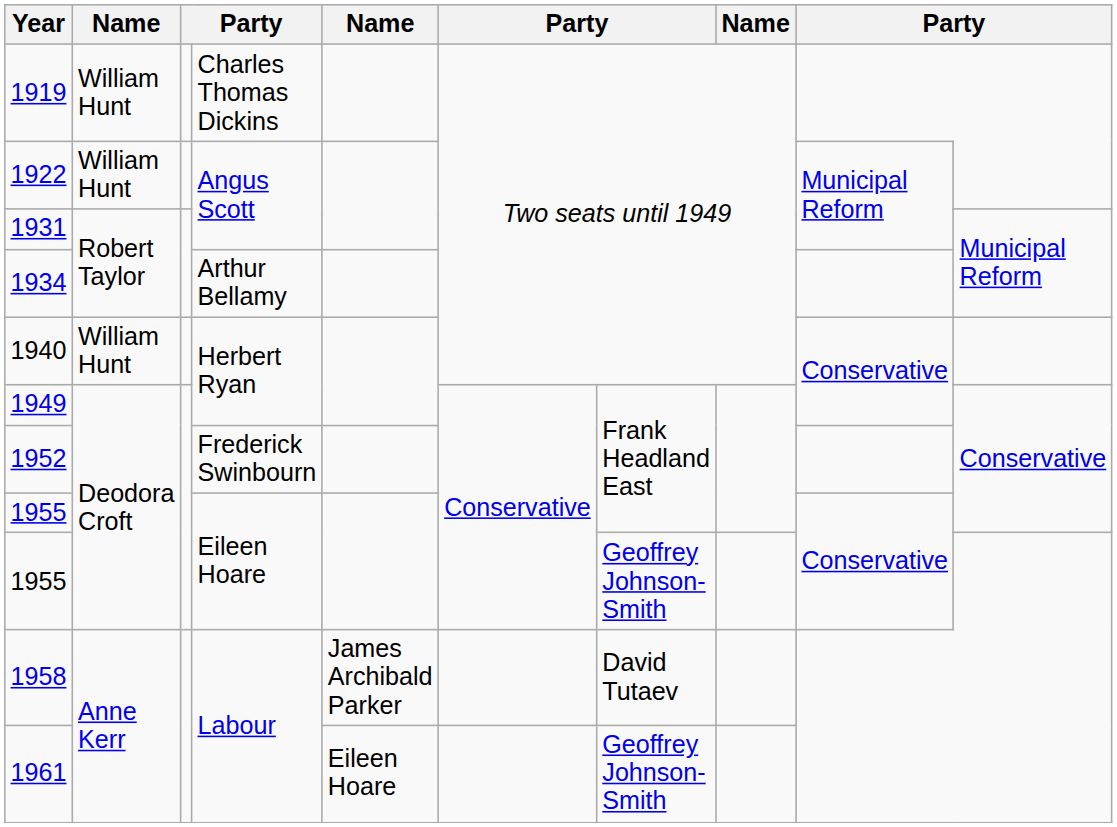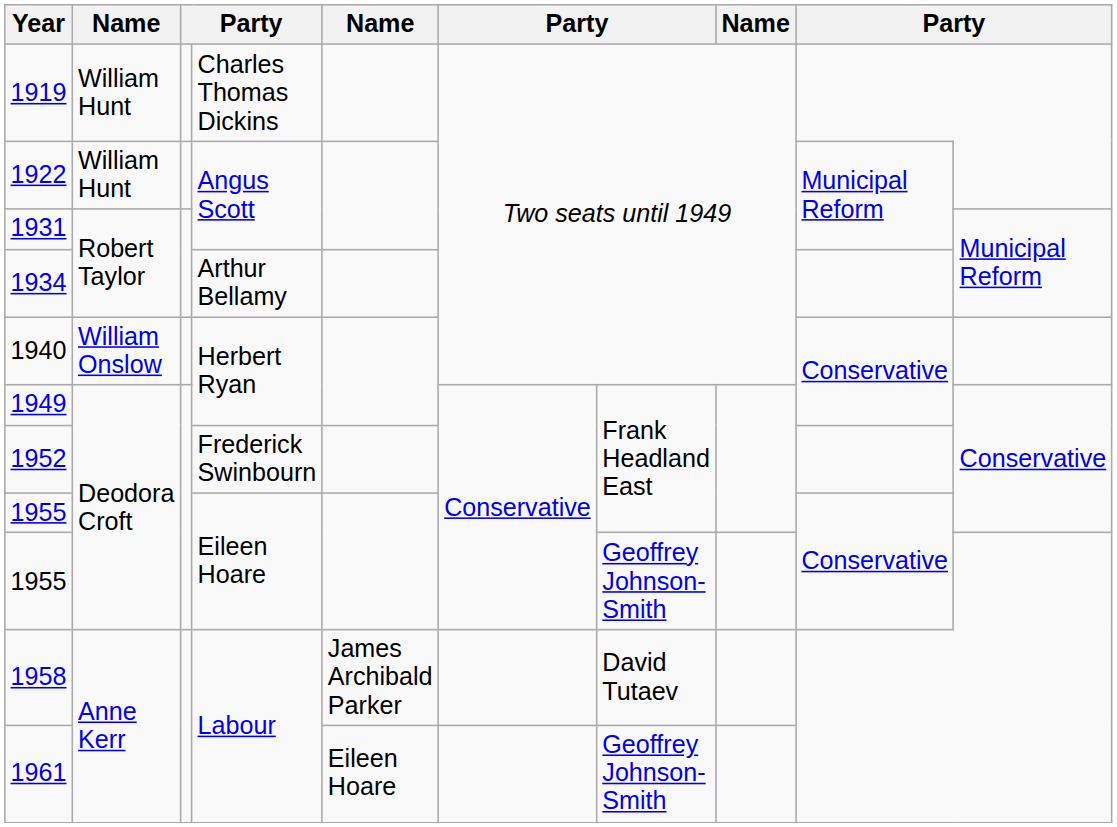(118, 350) William Hunt -> (120, 350) William Onslow
